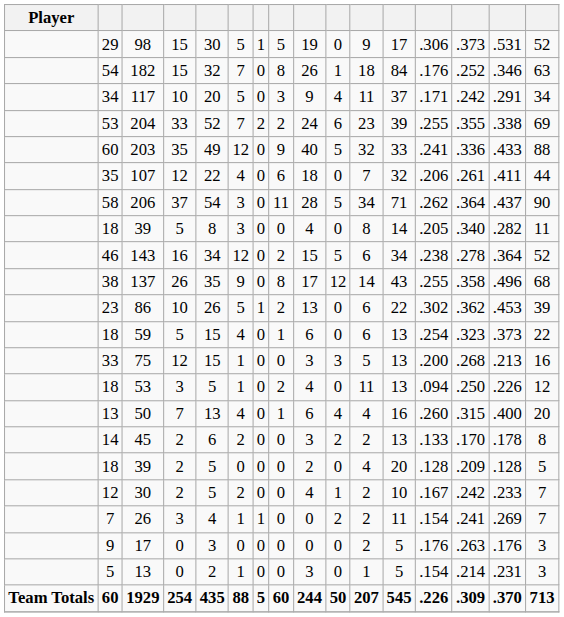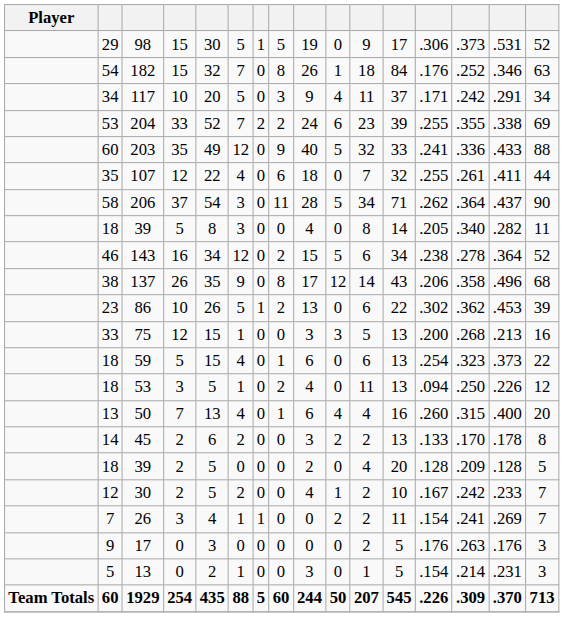(434, 176) .206 -> (434, 176) .255
(434, 281) .255 -> (434, 281) .206
rows swapped: (143, 360) <-> (143, 334)
